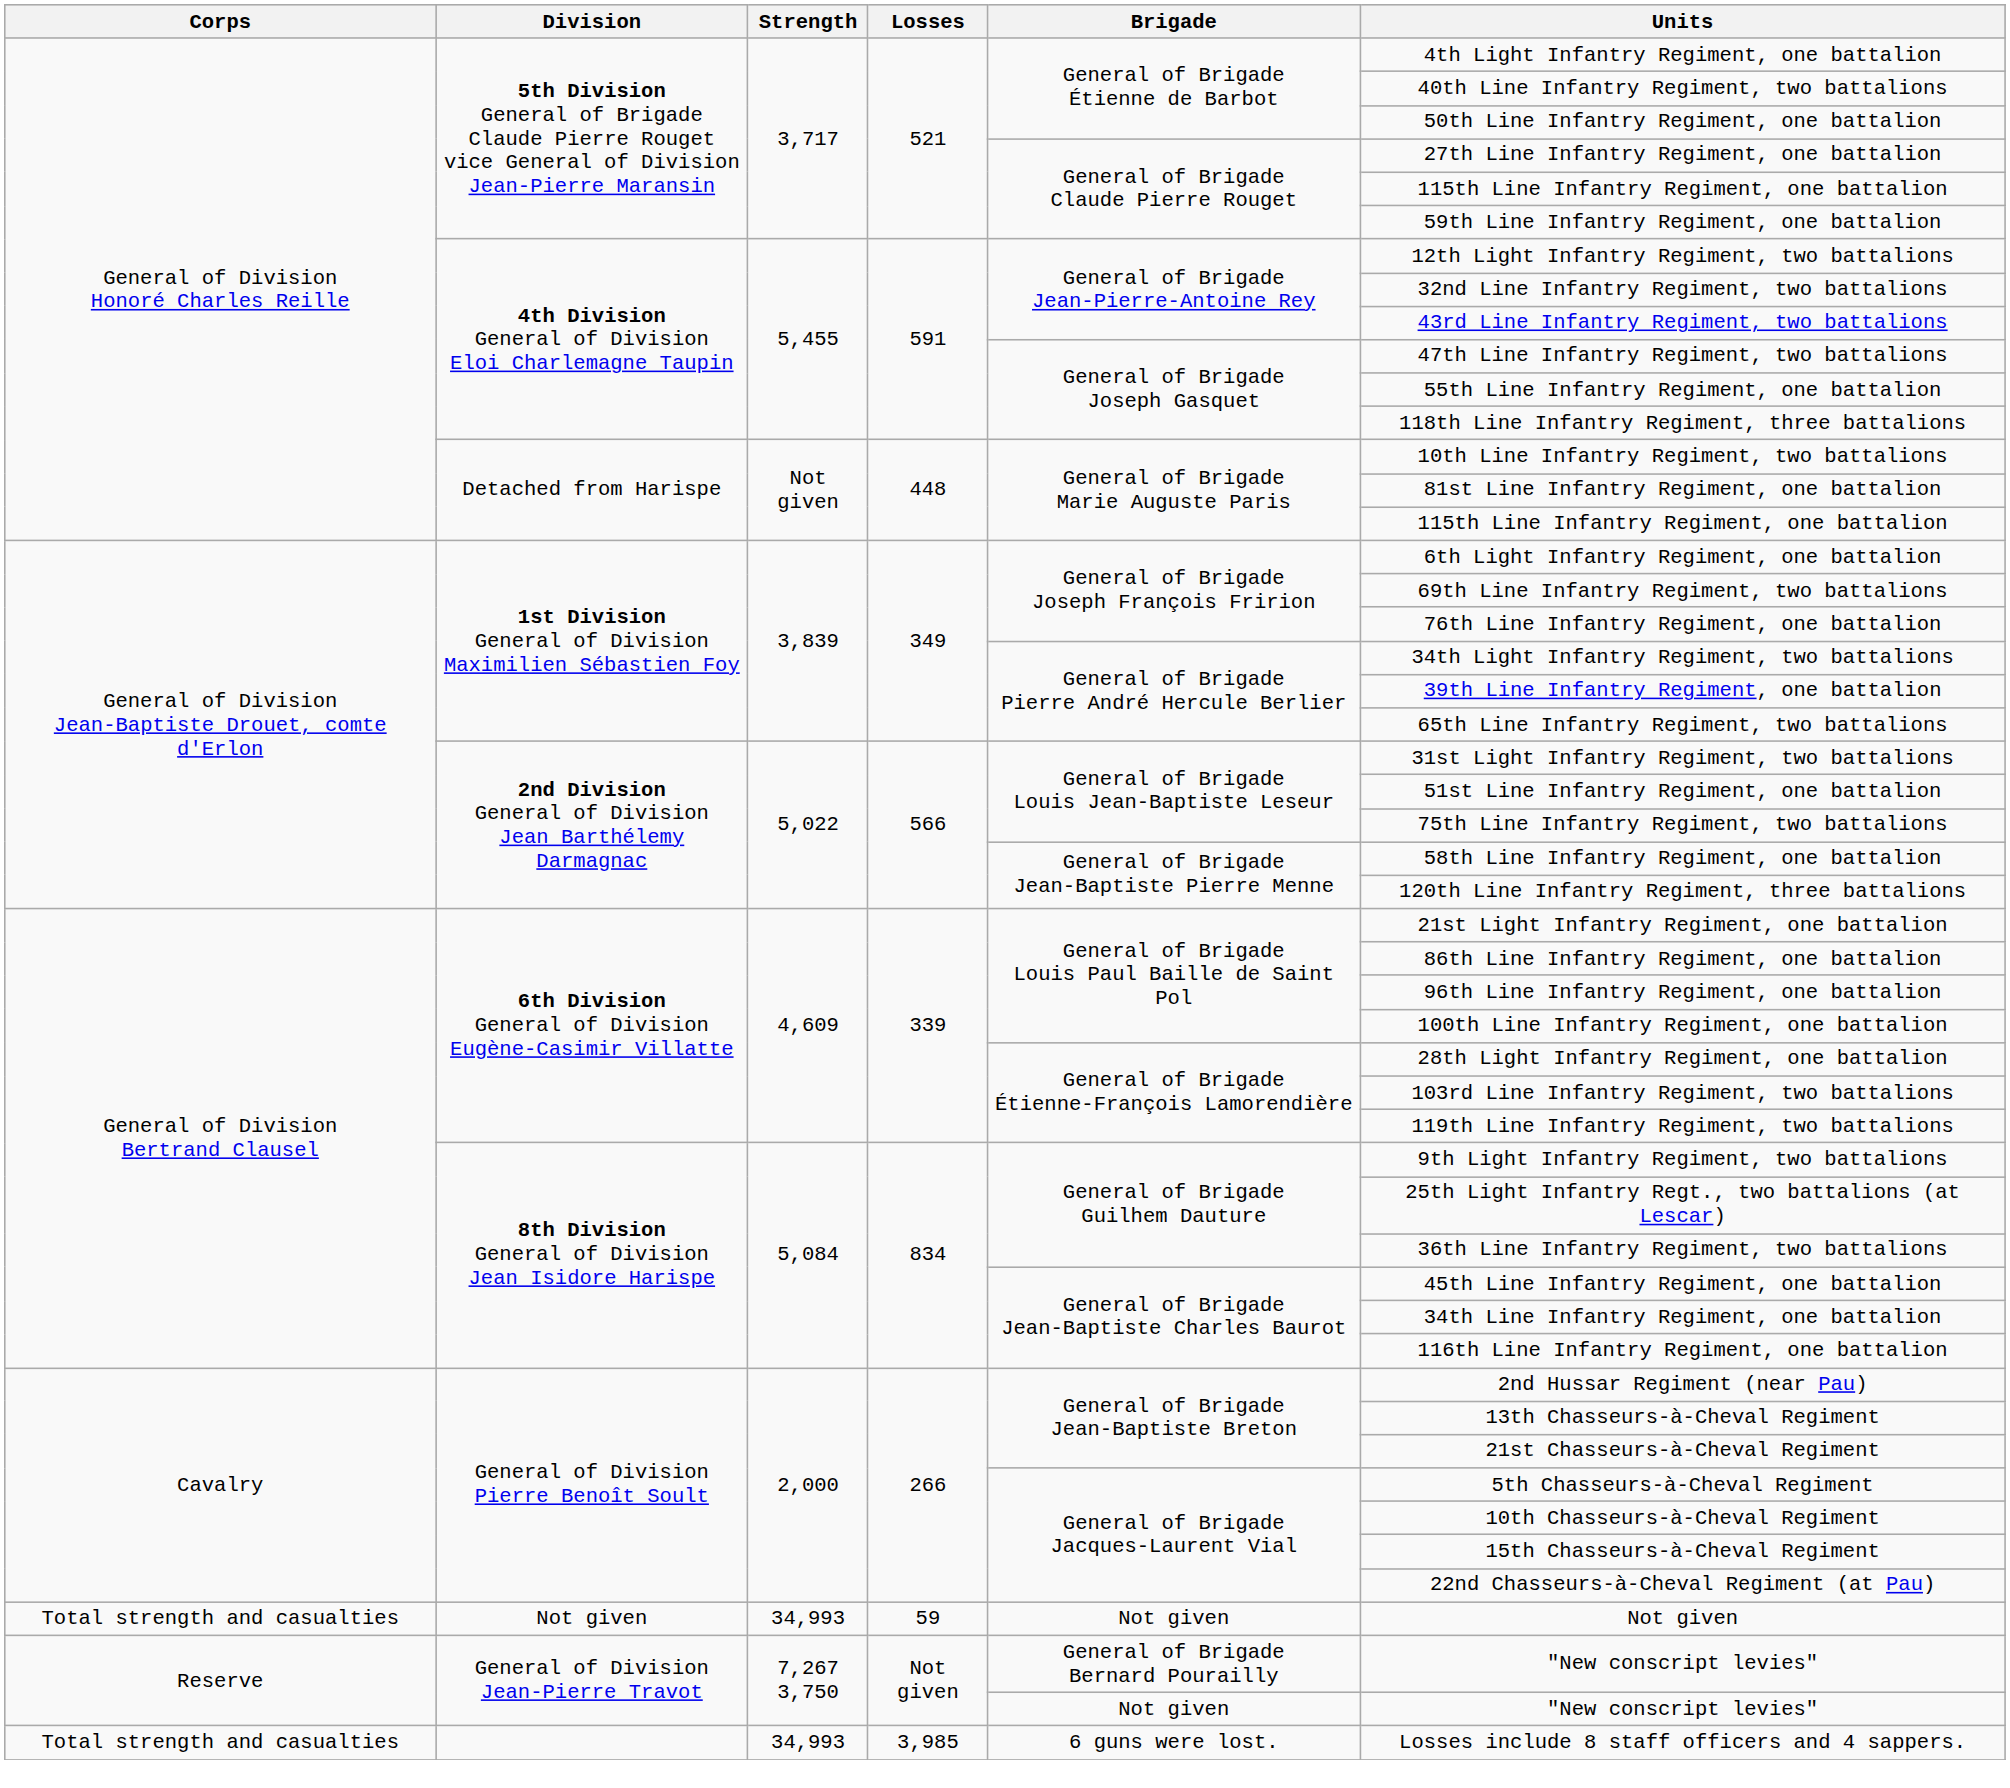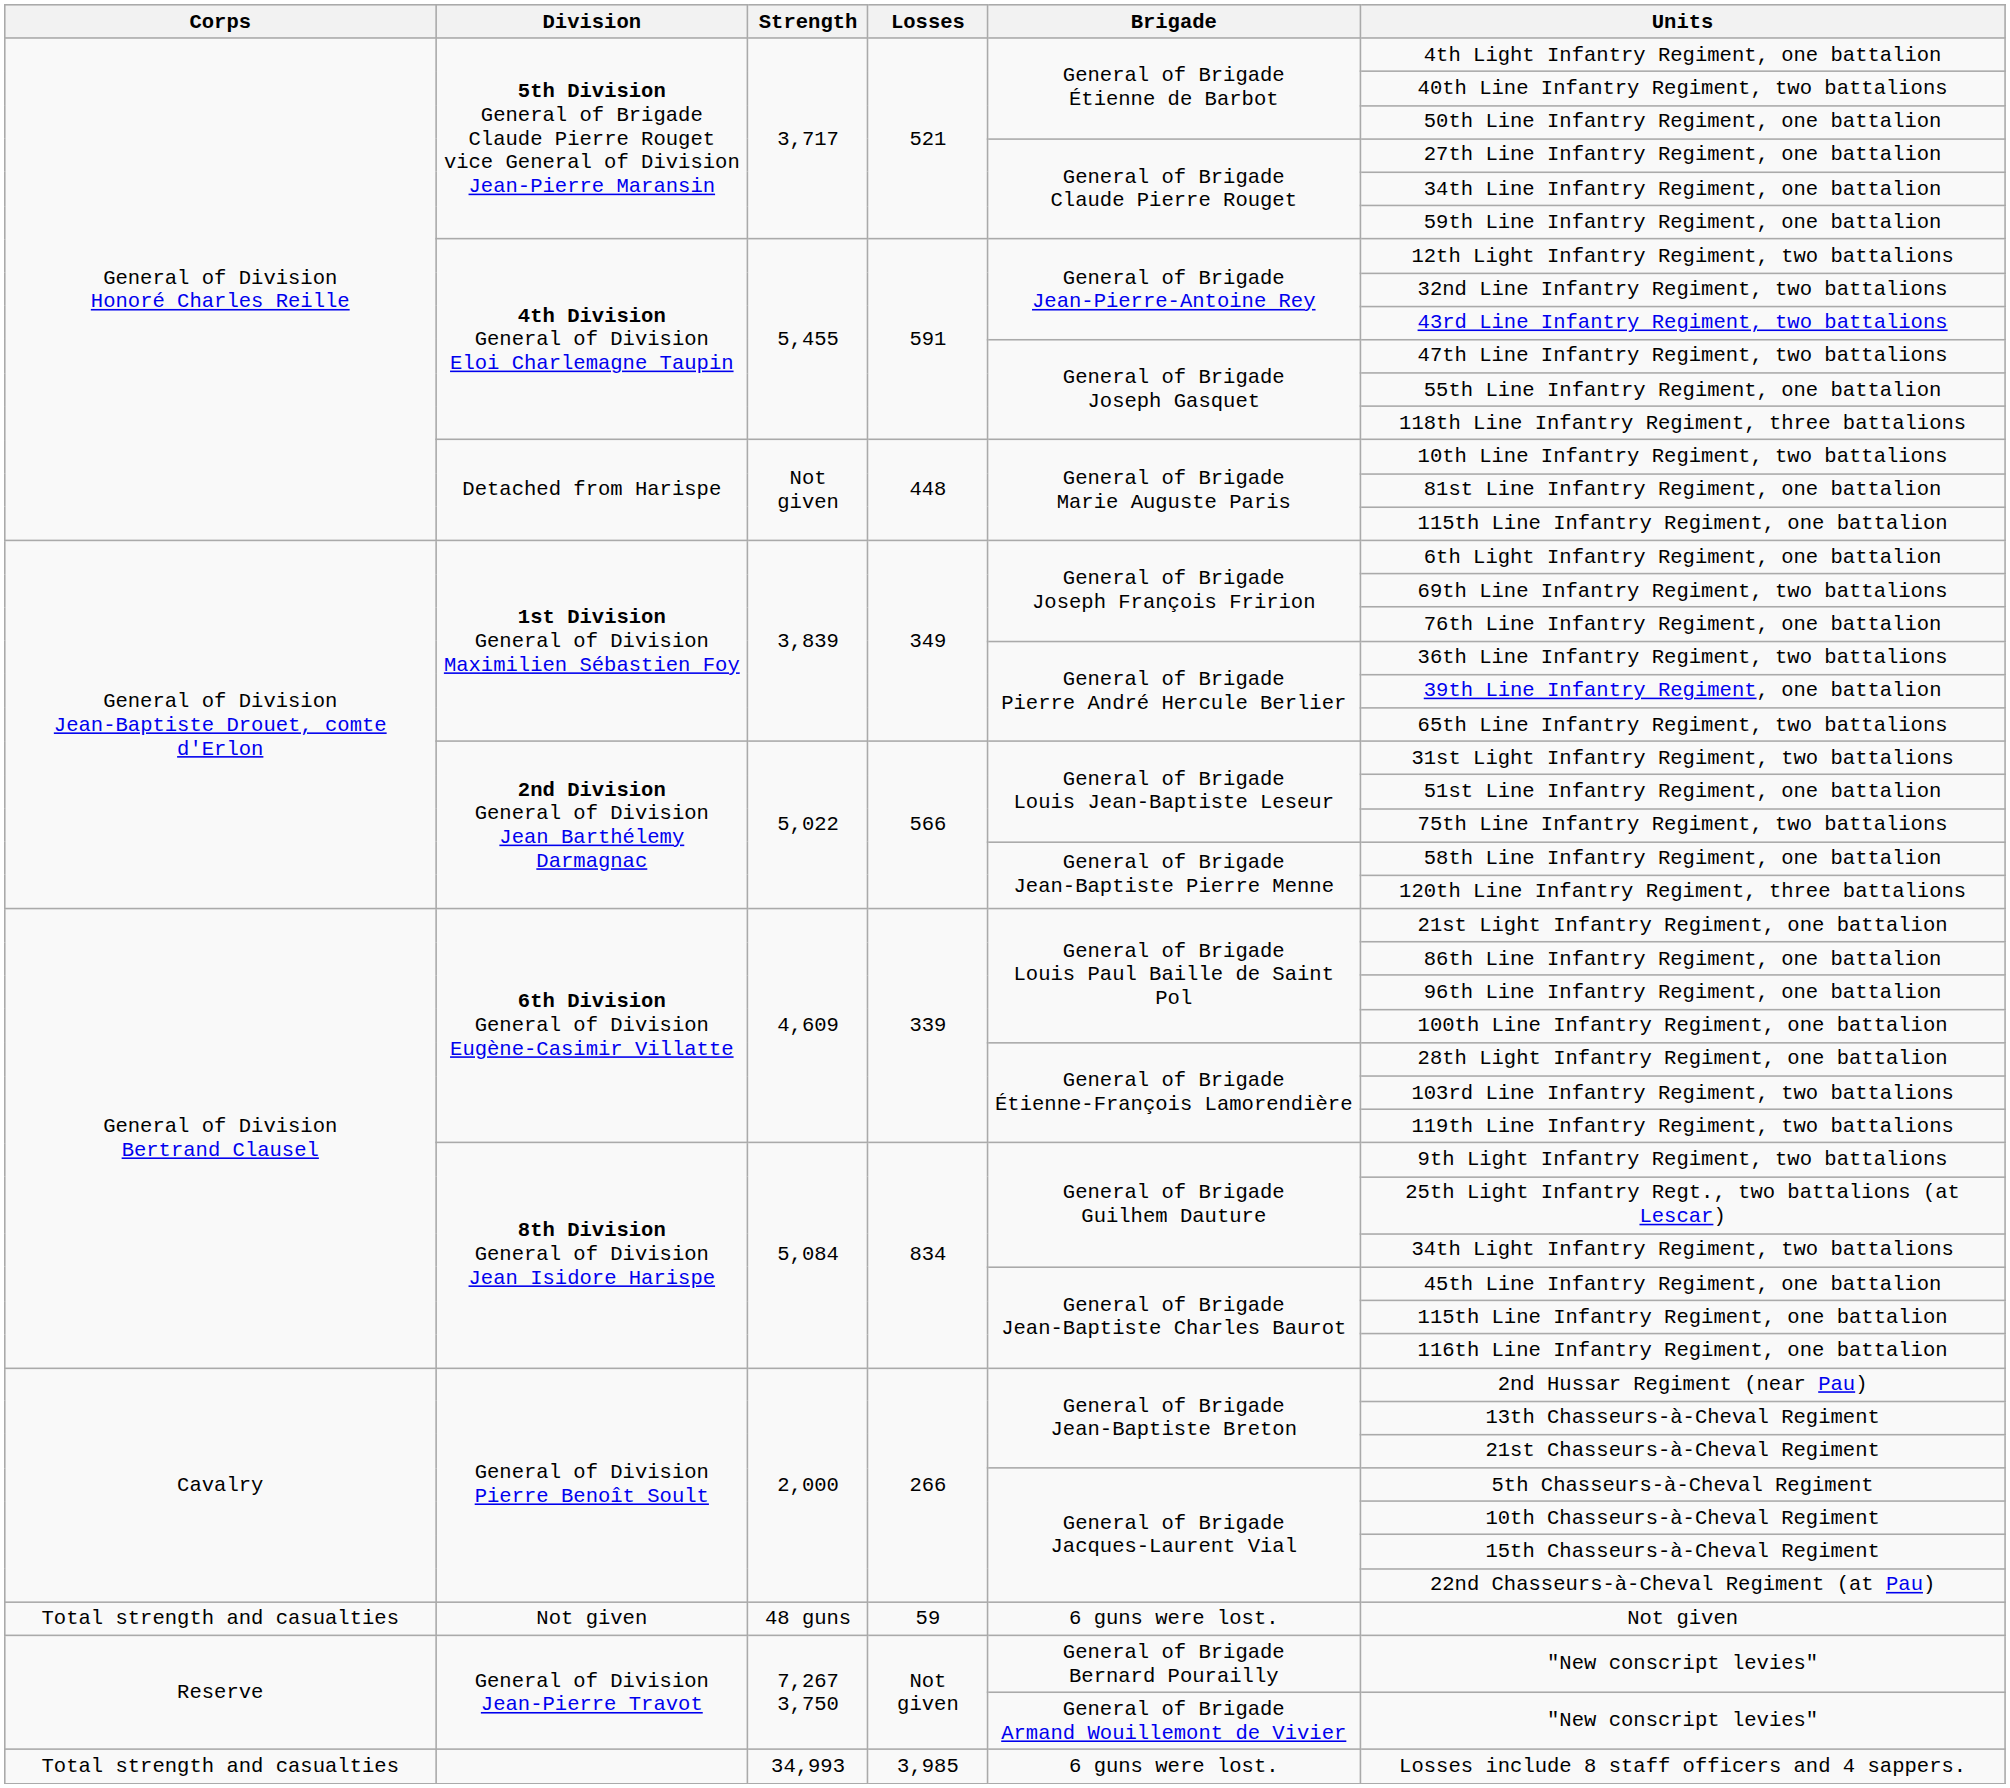(1683, 189) 115th Line Infantry Regiment, one battalion -> (1683, 189) 34th Line Infantry Regiment, one battalion
(1683, 658) 34th Light Infantry Regiment, two battalions -> (1683, 658) 36th Line Infantry Regiment, two battalions
(1683, 1250) 36th Line Infantry Regiment, two battalions -> (1683, 1250) 34th Light Infantry Regiment, two battalions
(1683, 1317) 34th Line Infantry Regiment, one battalion -> (1683, 1317) 115th Line Infantry Regiment, one battalion
(808, 1619) 34,993 -> (808, 1619) 48 guns
(1174, 1619) Not given -> (1174, 1619) 6 guns were lost.
(1174, 1709) Not given -> (1174, 1721) General of Brigade Armand Wouillemont de Vivier
